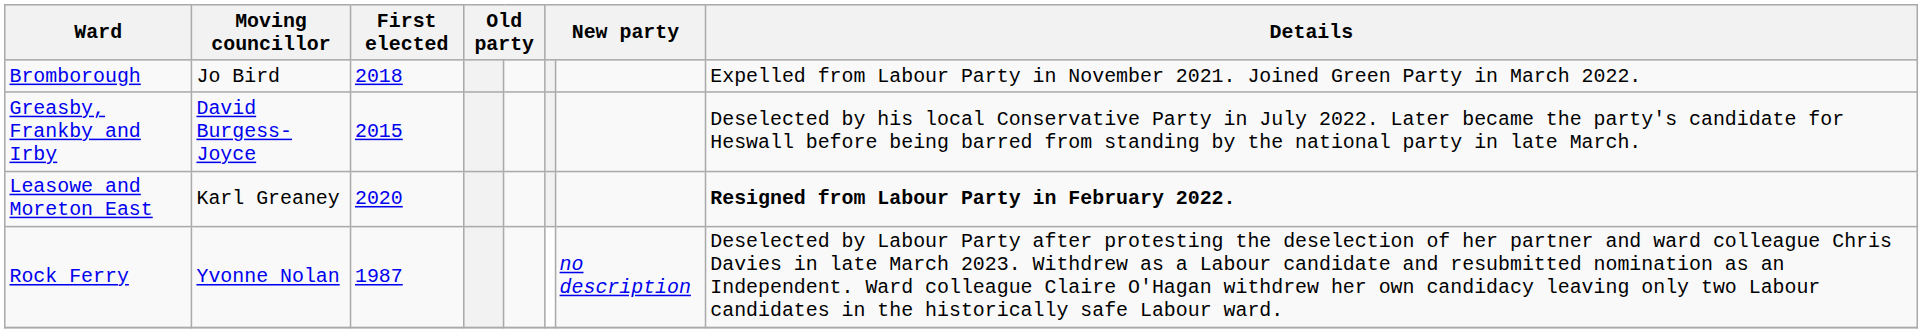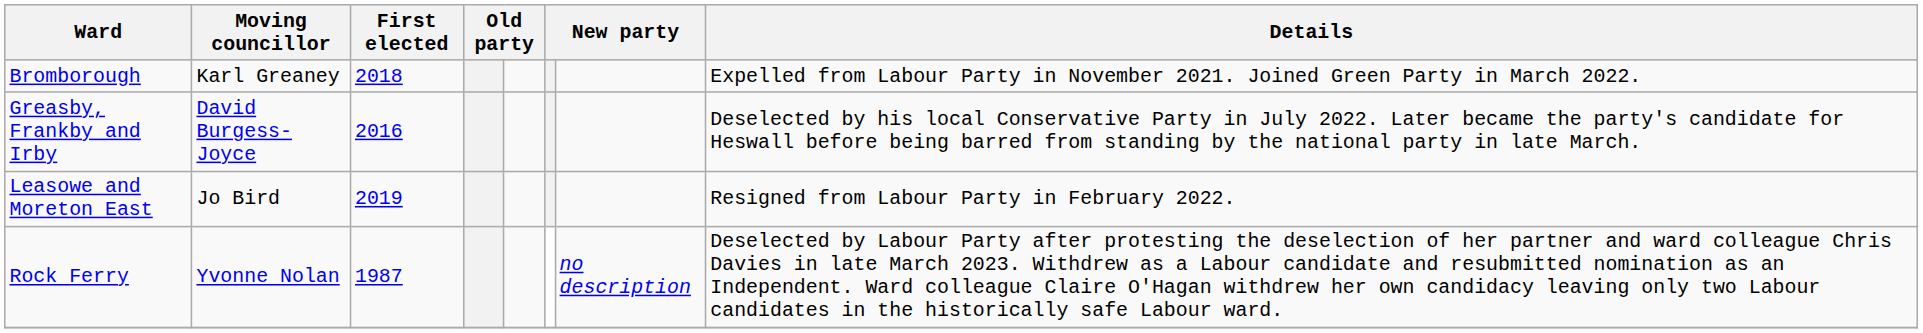(238, 76) Jo Bird -> (268, 76) Karl Greaney
(379, 132) 2015 -> (379, 132) 2016
(268, 199) Karl Greaney -> (238, 199) Jo Bird
(379, 199) 2020 -> (379, 199) 2019
(973, 199) bold -> (973, 199) normal
